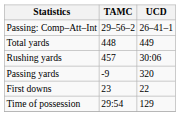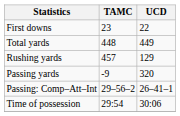rows swapped: (29, 88) <-> (52, 27)
(150, 58) 30:06 -> (147, 58) 129
(147, 104) 129 -> (150, 104) 30:06
